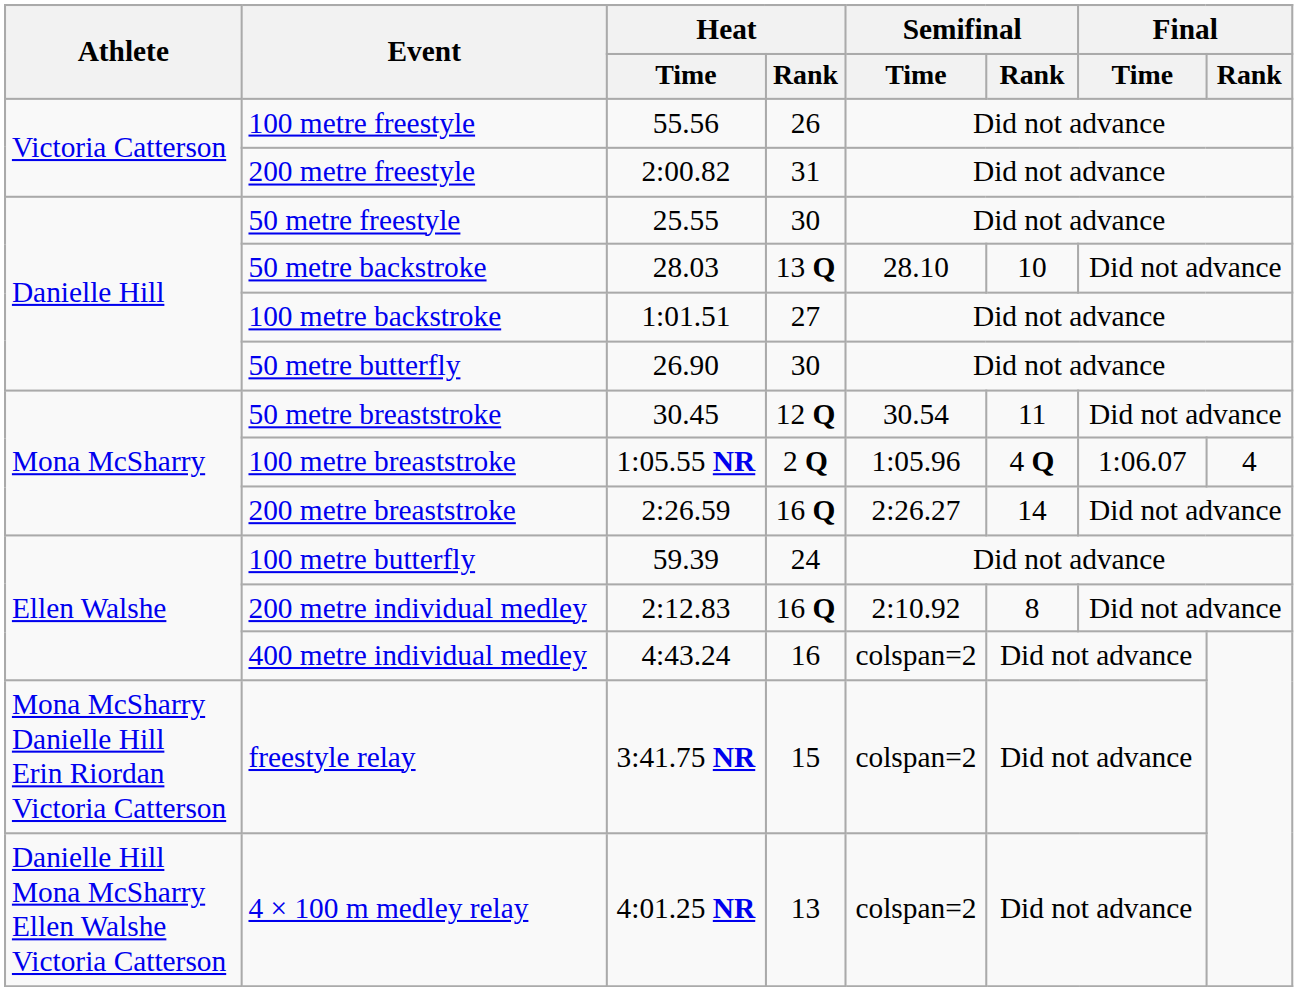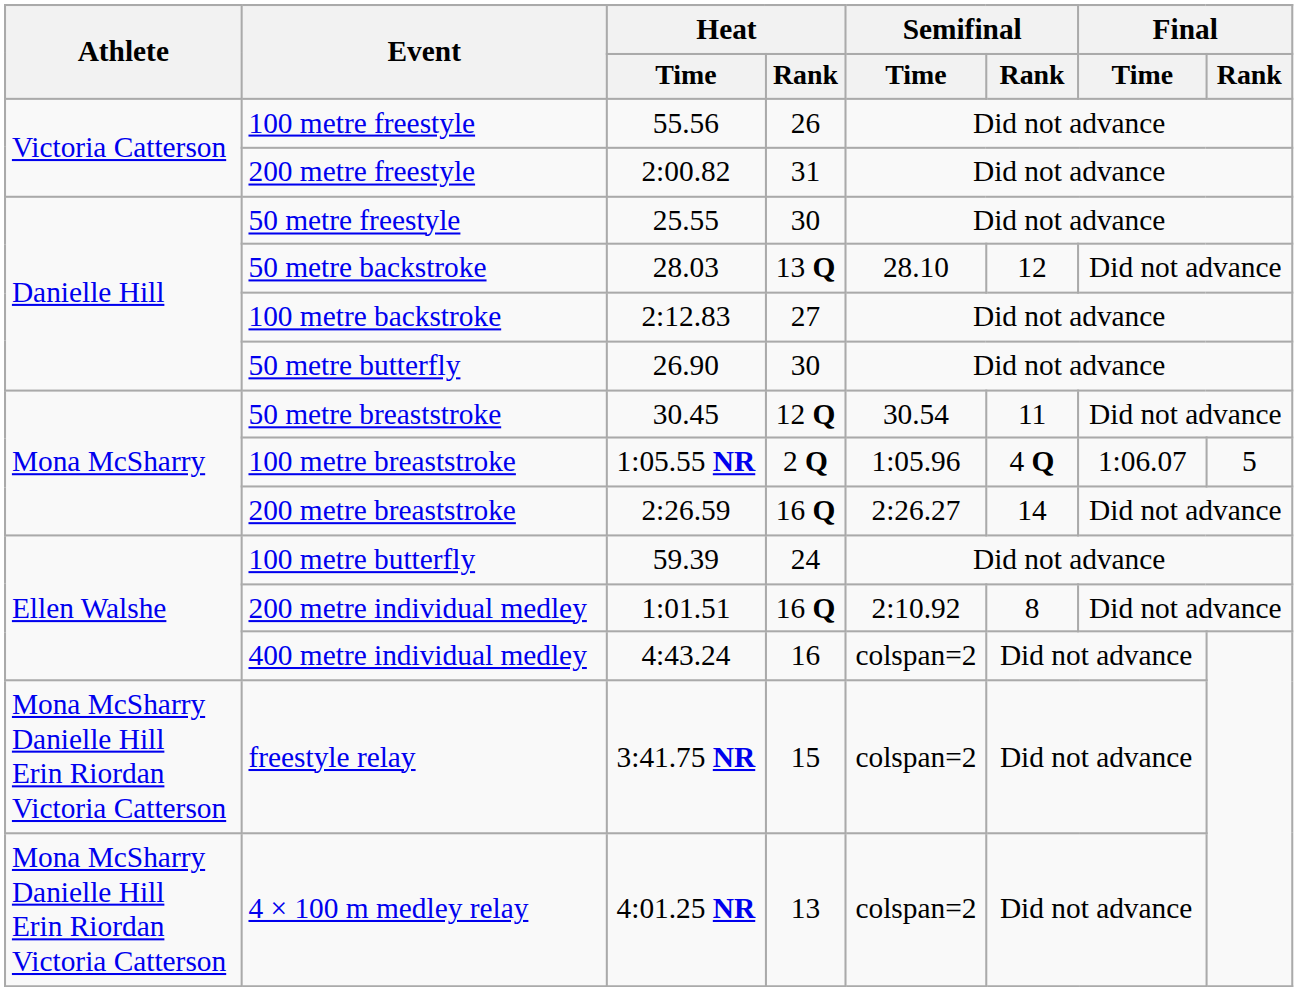(1032, 268) 10 -> (1032, 268) 12
(686, 317) 1:01.51 -> (686, 317) 2:12.83
(1249, 462) 4 -> (1249, 462) 5
(686, 607) 2:12.83 -> (686, 607) 1:01.51
(119, 909) Danielle Hill Mona McSharry Ellen Walshe Victoria Catterson -> (119, 909) Mona McSharry Danielle Hill Erin Riordan Victoria Catterson
